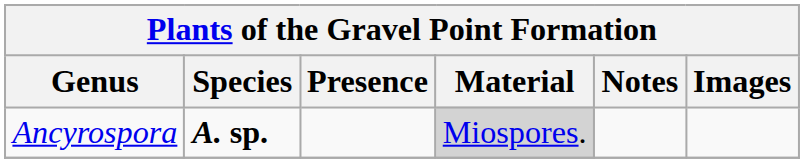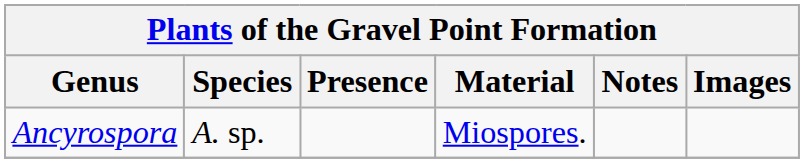(230, 132) bold -> (228, 132) normal
(515, 132) lightgrey background -> (515, 132) no background
